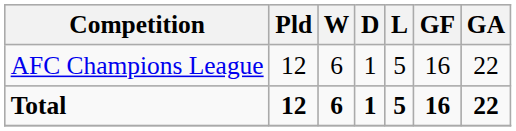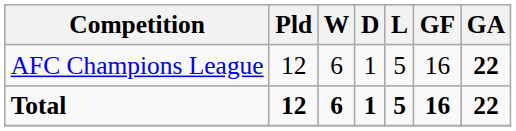(486, 65) normal -> (486, 65) bold
